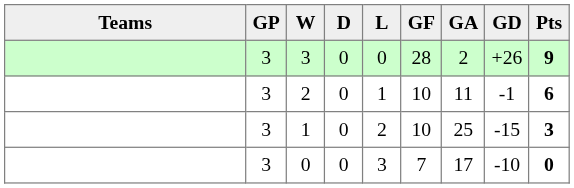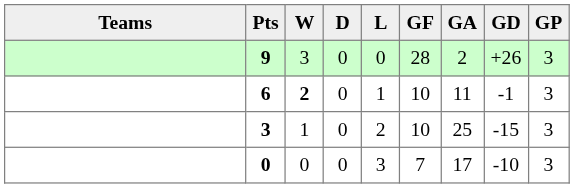columns swapped: (266, 22) <-> (549, 22)
(306, 93) normal -> (305, 93) bold
